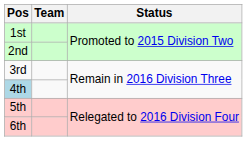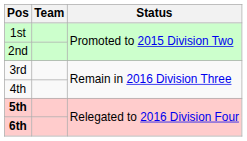(18, 88) lightblue background -> (18, 88) no background
(18, 107) normal -> (18, 107) bold
(18, 126) normal -> (18, 126) bold
